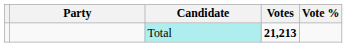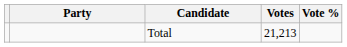(160, 32) paleturquoise background -> (160, 32) no background
(280, 32) bold -> (280, 32) normal
